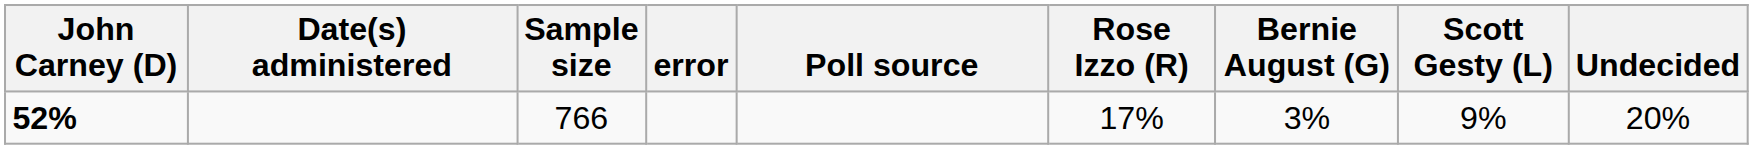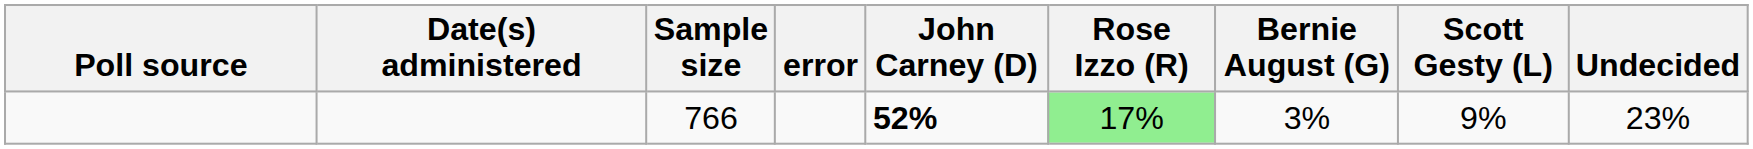columns swapped: (892, 66) <-> (96, 48)
(1132, 117) no background -> (1132, 117) lightgreen background
(1658, 117) 20% -> (1658, 117) 23%
